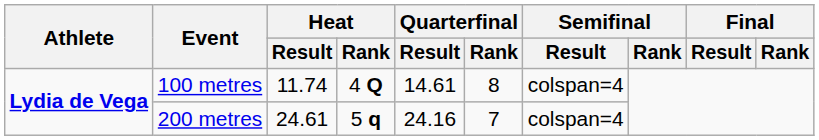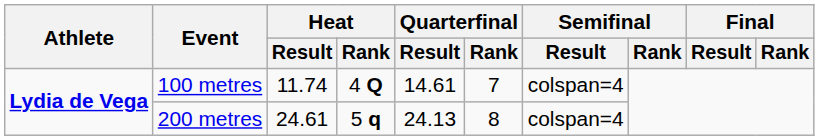(494, 86) 8 -> (494, 86) 7
(430, 119) 24.16 -> (430, 119) 24.13
(494, 119) 7 -> (494, 119) 8
